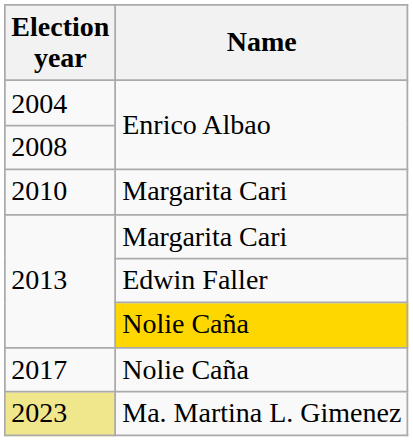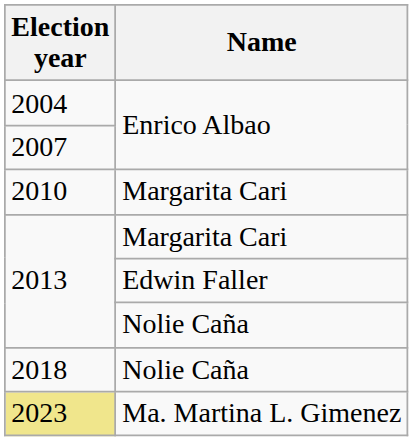(39, 147) 2008 -> (39, 147) 2007
(186, 324) gold background -> (186, 324) no background
(39, 369) 2017 -> (39, 369) 2018
